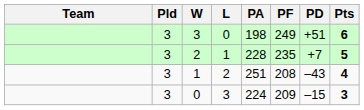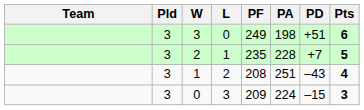columns swapped: (285, 14) <-> (256, 14)
